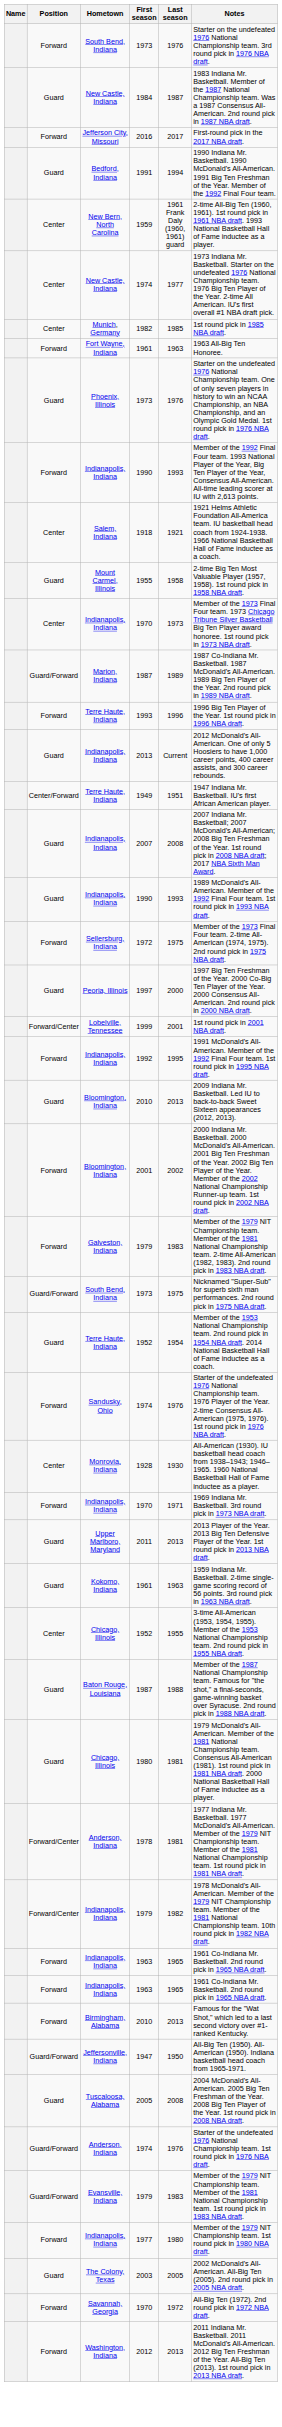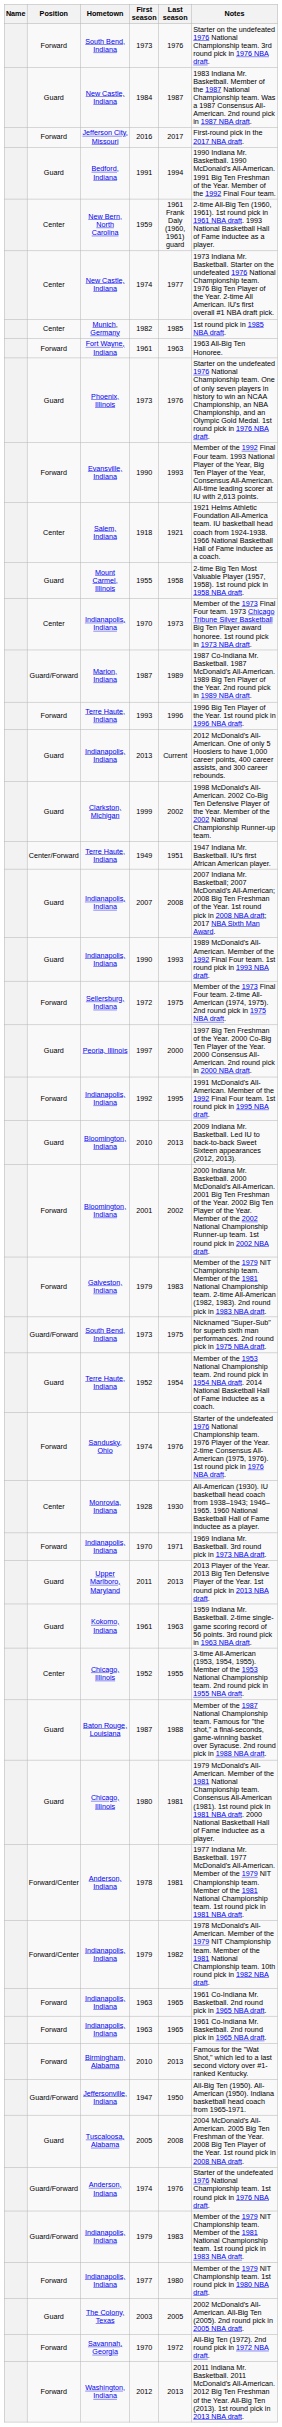(105, 472) Indianapolis, Indiana -> (105, 472) Evansville, Indiana
+ row: (54, 811)
- row: (54, 1026)
(105, 2196) Evansville, Indiana -> (105, 2237) Indianapolis, Indiana
